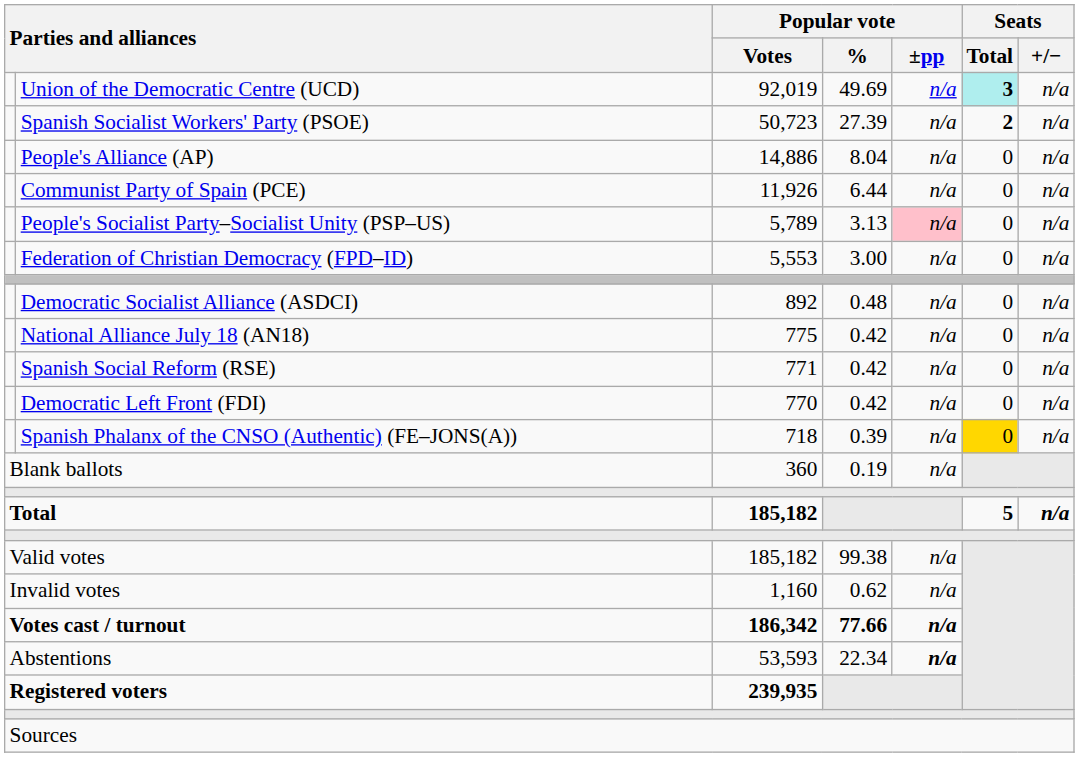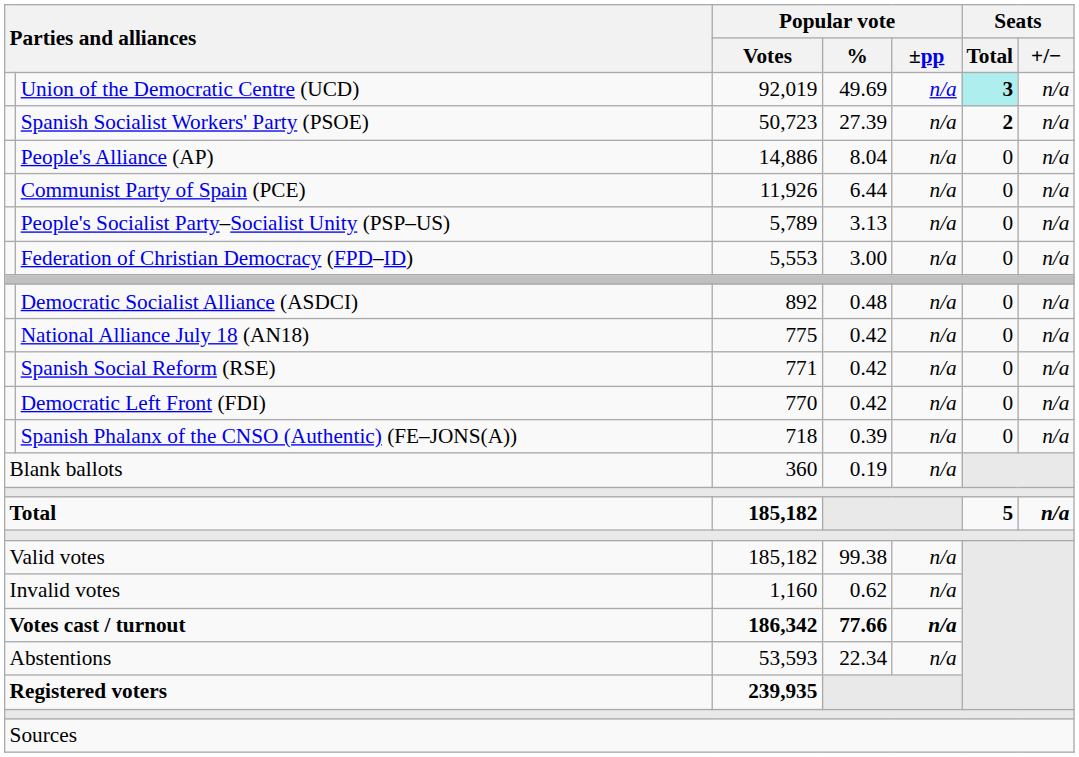(943, 223) pink background -> (943, 223) no background
(1008, 436) gold background -> (1008, 436) no background
(943, 658) bold -> (943, 658) normal
